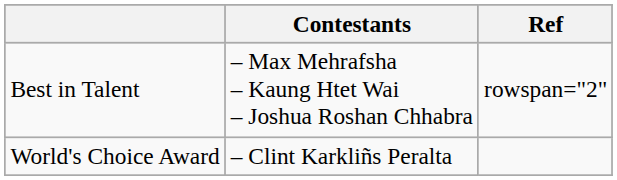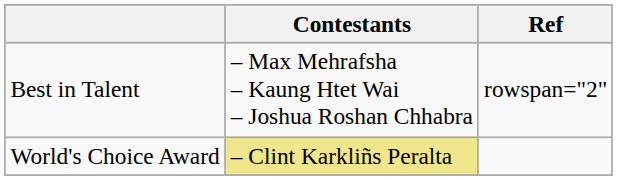(341, 155) no background -> (341, 155) khaki background
